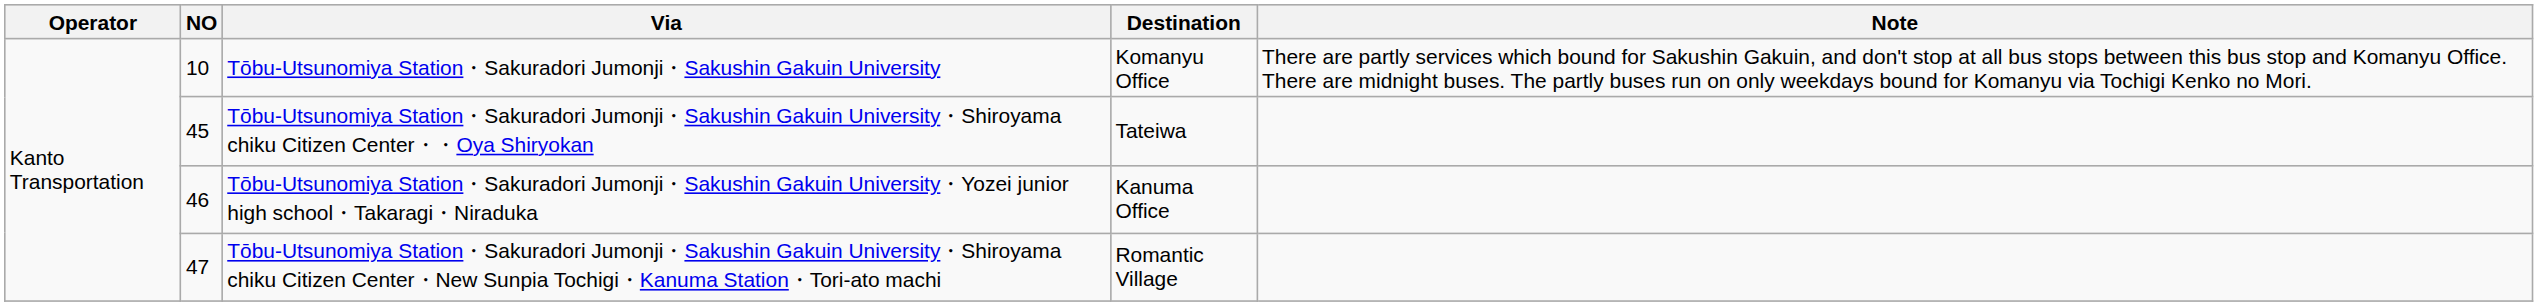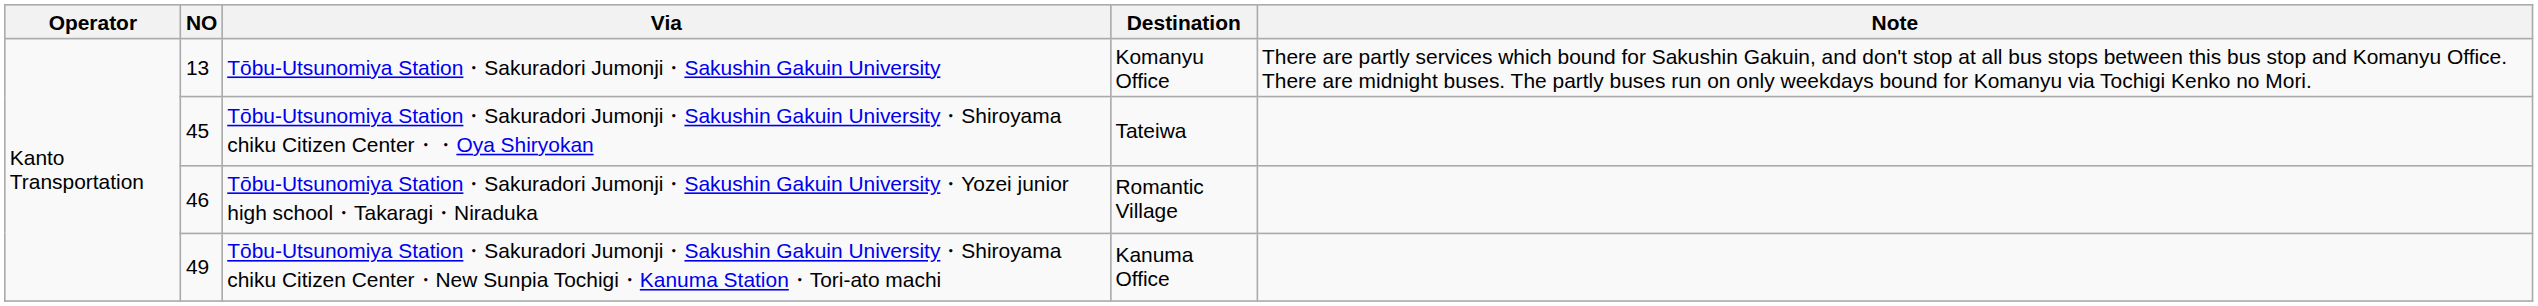(198, 68) 10 -> (198, 68) 13
(1154, 199) Kanuma Office -> (1160, 199) Romantic Village
(198, 267) 47 -> (198, 267) 49
(1160, 267) Romantic Village -> (1154, 267) Kanuma Office
